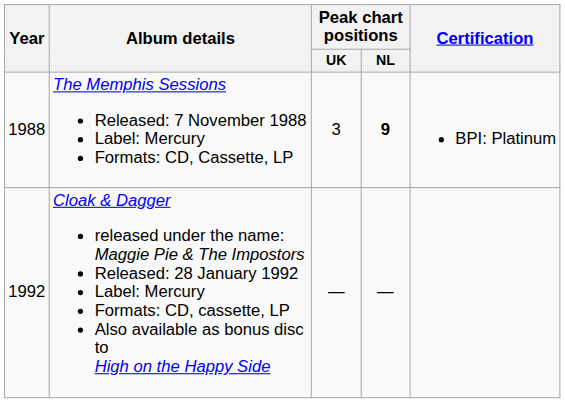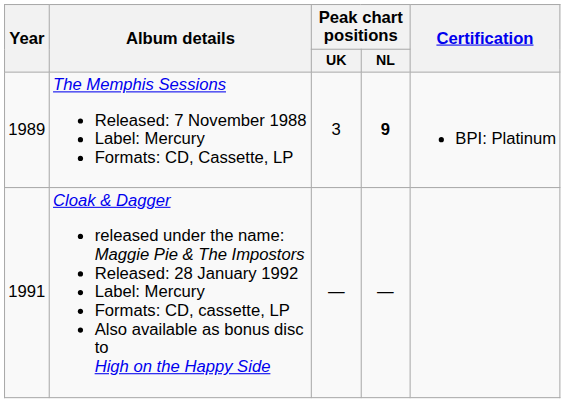(27, 129) 1988 -> (27, 129) 1989
(27, 292) 1992 -> (27, 292) 1991
